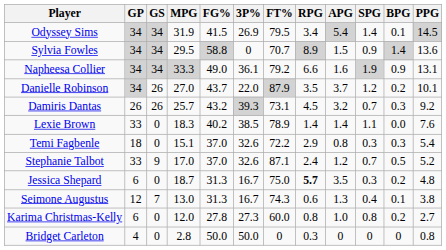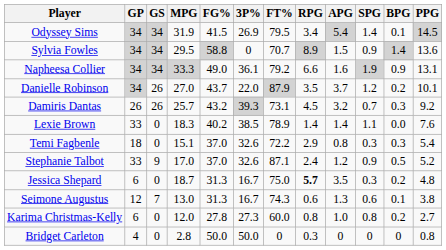(370, 161) 0.7 -> (370, 161) 0.9
(370, 198) 0.4 -> (370, 198) 0.6
